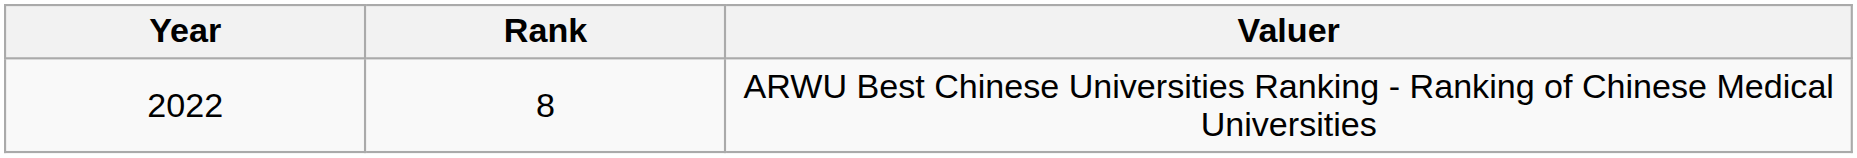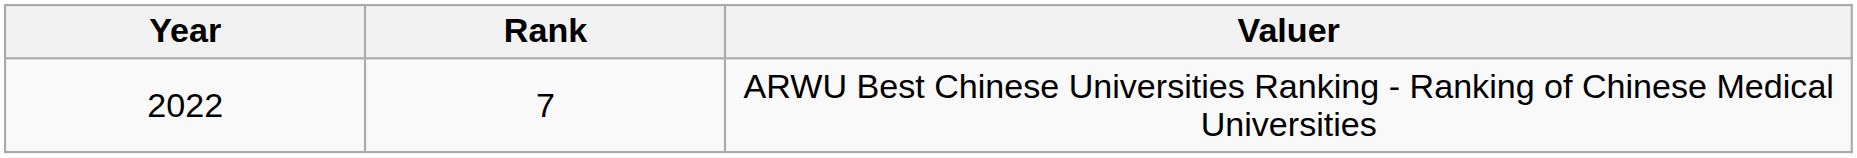(546, 104) 8 -> (546, 104) 7
